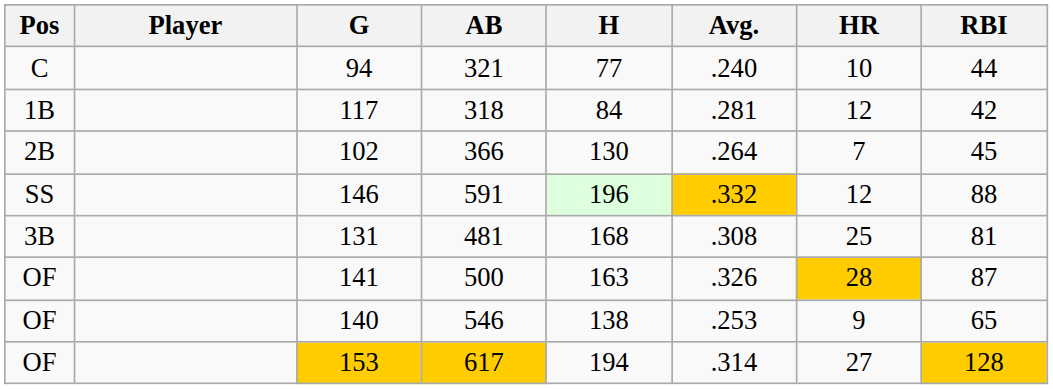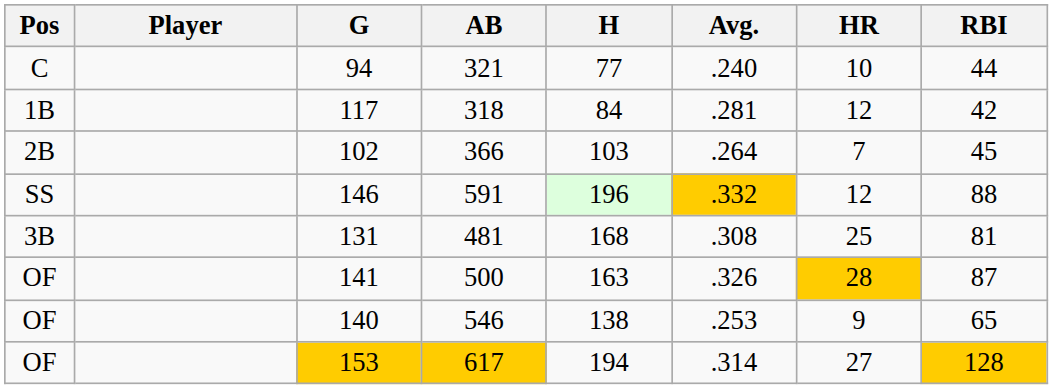(609, 151) 130 -> (609, 151) 103
